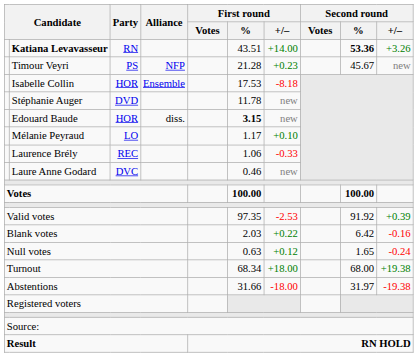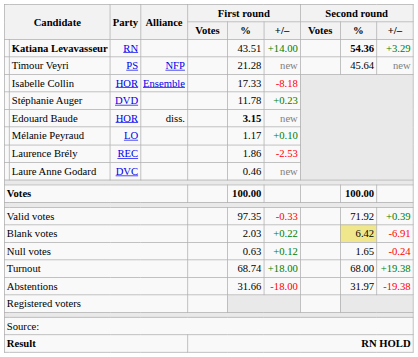(362, 48) 53.36 -> (362, 48) 54.36
(398, 48) +3.26 -> (398, 48) +3.29
(285, 66) +0.23 -> (289, 66) new
(362, 66) 45.67 -> (362, 66) 45.64
(249, 83) 17.53 -> (249, 83) 17.33
(289, 101) new -> (285, 101) +0.23
(252, 153) 1.06 -> (252, 153) 1.86
(287, 153) -0.33 -> (287, 153) -2.53
(287, 216) -2.53 -> (287, 216) -0.33
(362, 216) 91.92 -> (362, 216) 71.92
(365, 233) no background -> (365, 233) khaki background
(400, 233) -0.16 -> (400, 233) -6.91
(249, 268) 68.34 -> (249, 268) 68.74
